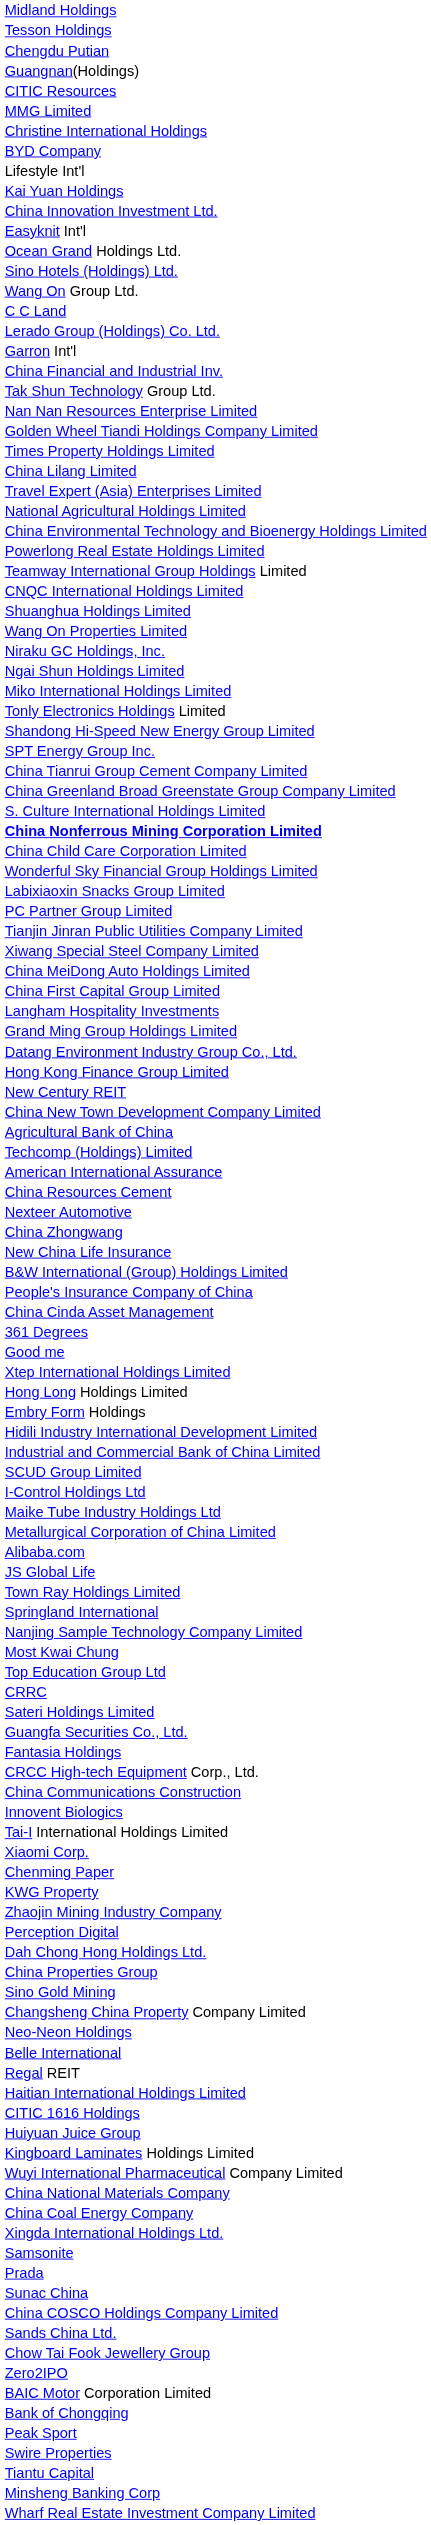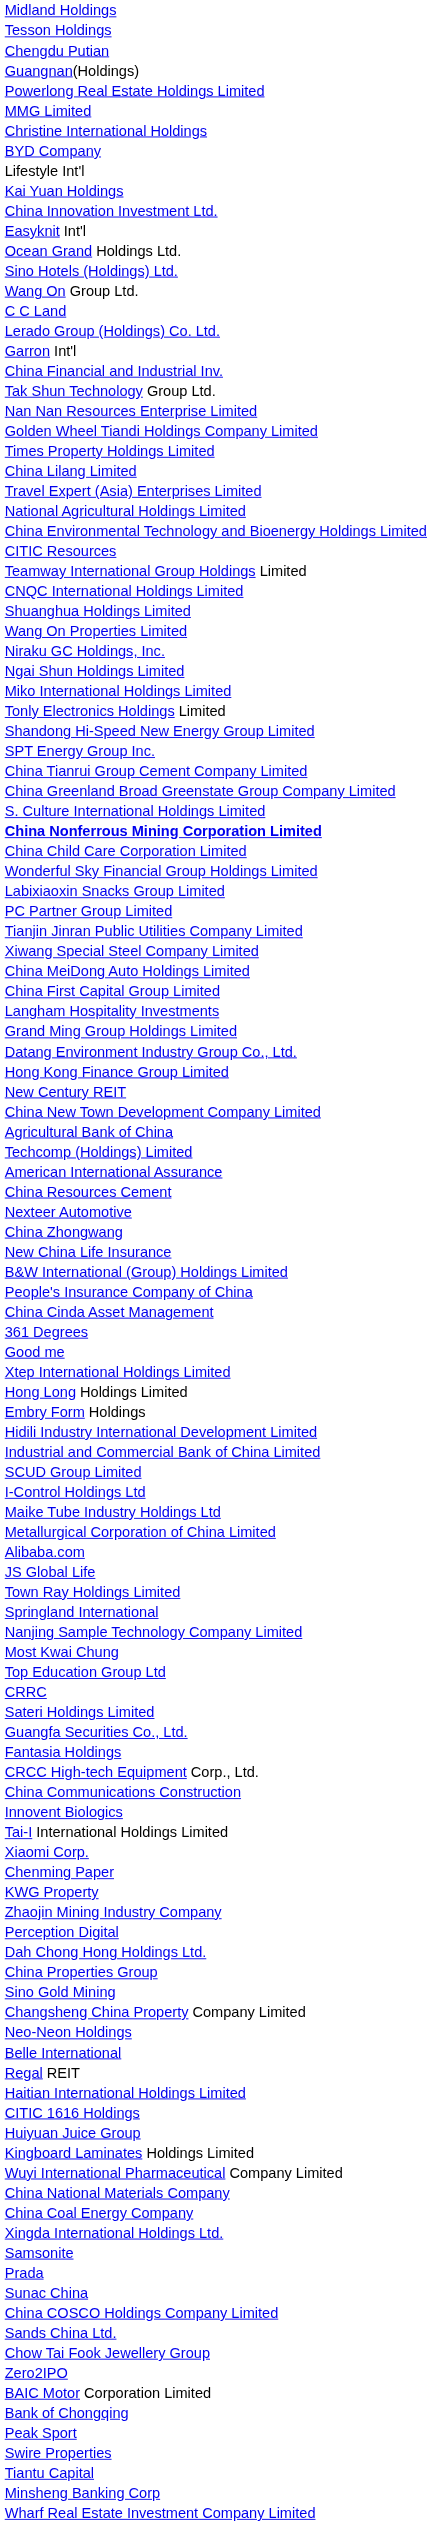(61, 91) CITIC Resources -> (135, 91) Powerlong Real Estate Holdings Limited
(135, 551) Powerlong Real Estate Holdings Limited -> (61, 551) CITIC Resources
